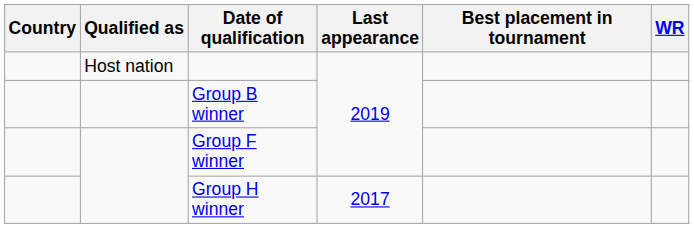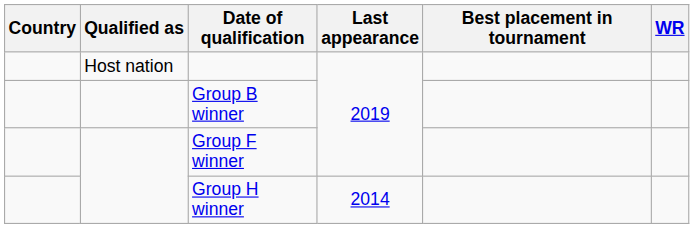(370, 199) 2017 -> (370, 199) 2014
